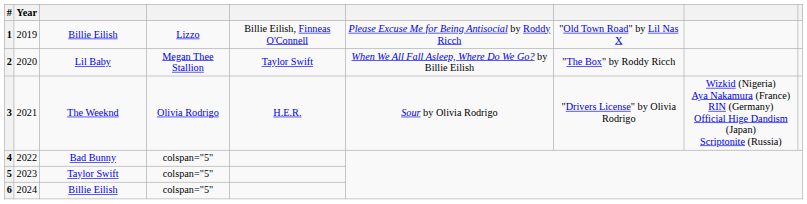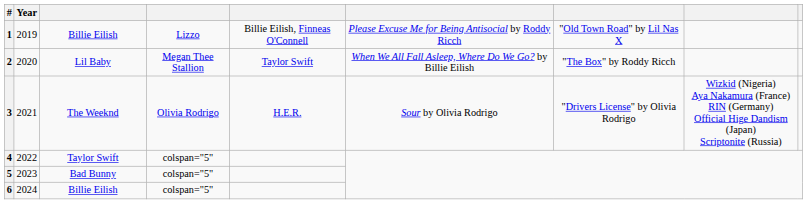(93, 158) Bad Bunny -> (93, 158) Taylor Swift
(93, 174) Taylor Swift -> (93, 174) Bad Bunny
